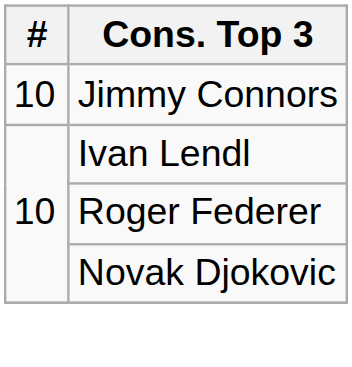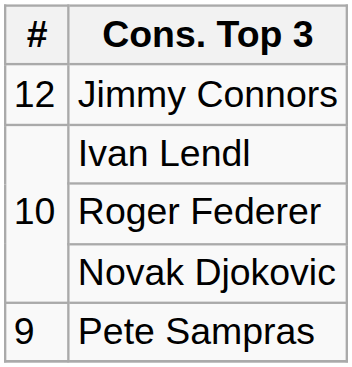(35, 94) 10 -> (35, 94) 12
+ row: (196, 331)
